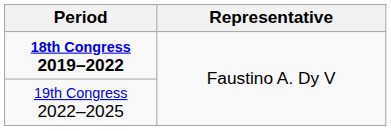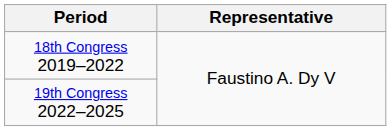(81, 55) bold -> (81, 56) normal
